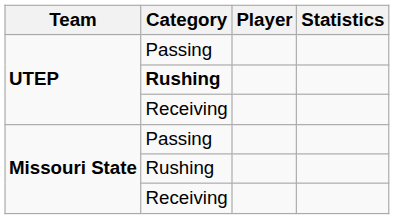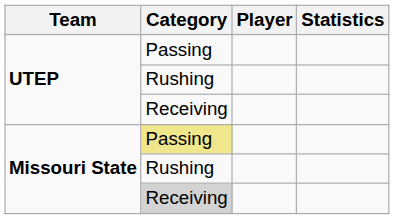(183, 79) bold -> (180, 79) normal
(179, 138) no background -> (179, 138) khaki background
(187, 198) no background -> (187, 198) lightgrey background
